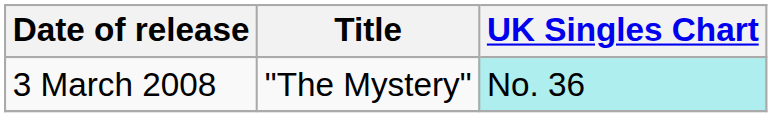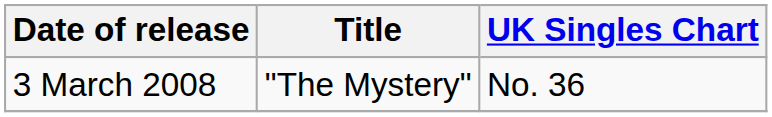(536, 83) paleturquoise background -> (536, 83) no background
